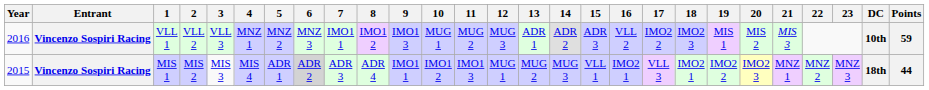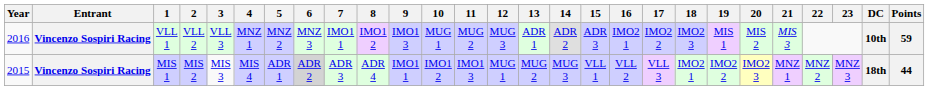(626, 38) VLL 2 -> (626, 38) IMO2 1
(626, 69) IMO2 1 -> (626, 69) VLL 2
